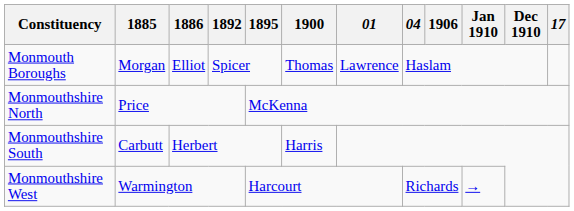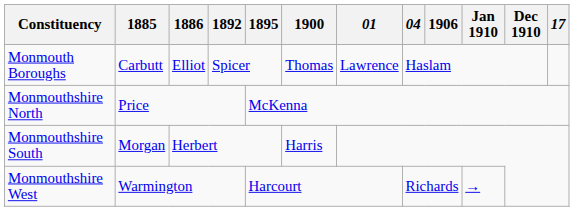(142, 65) Morgan -> (141, 65) Carbutt
(141, 145) Carbutt -> (142, 145) Morgan
